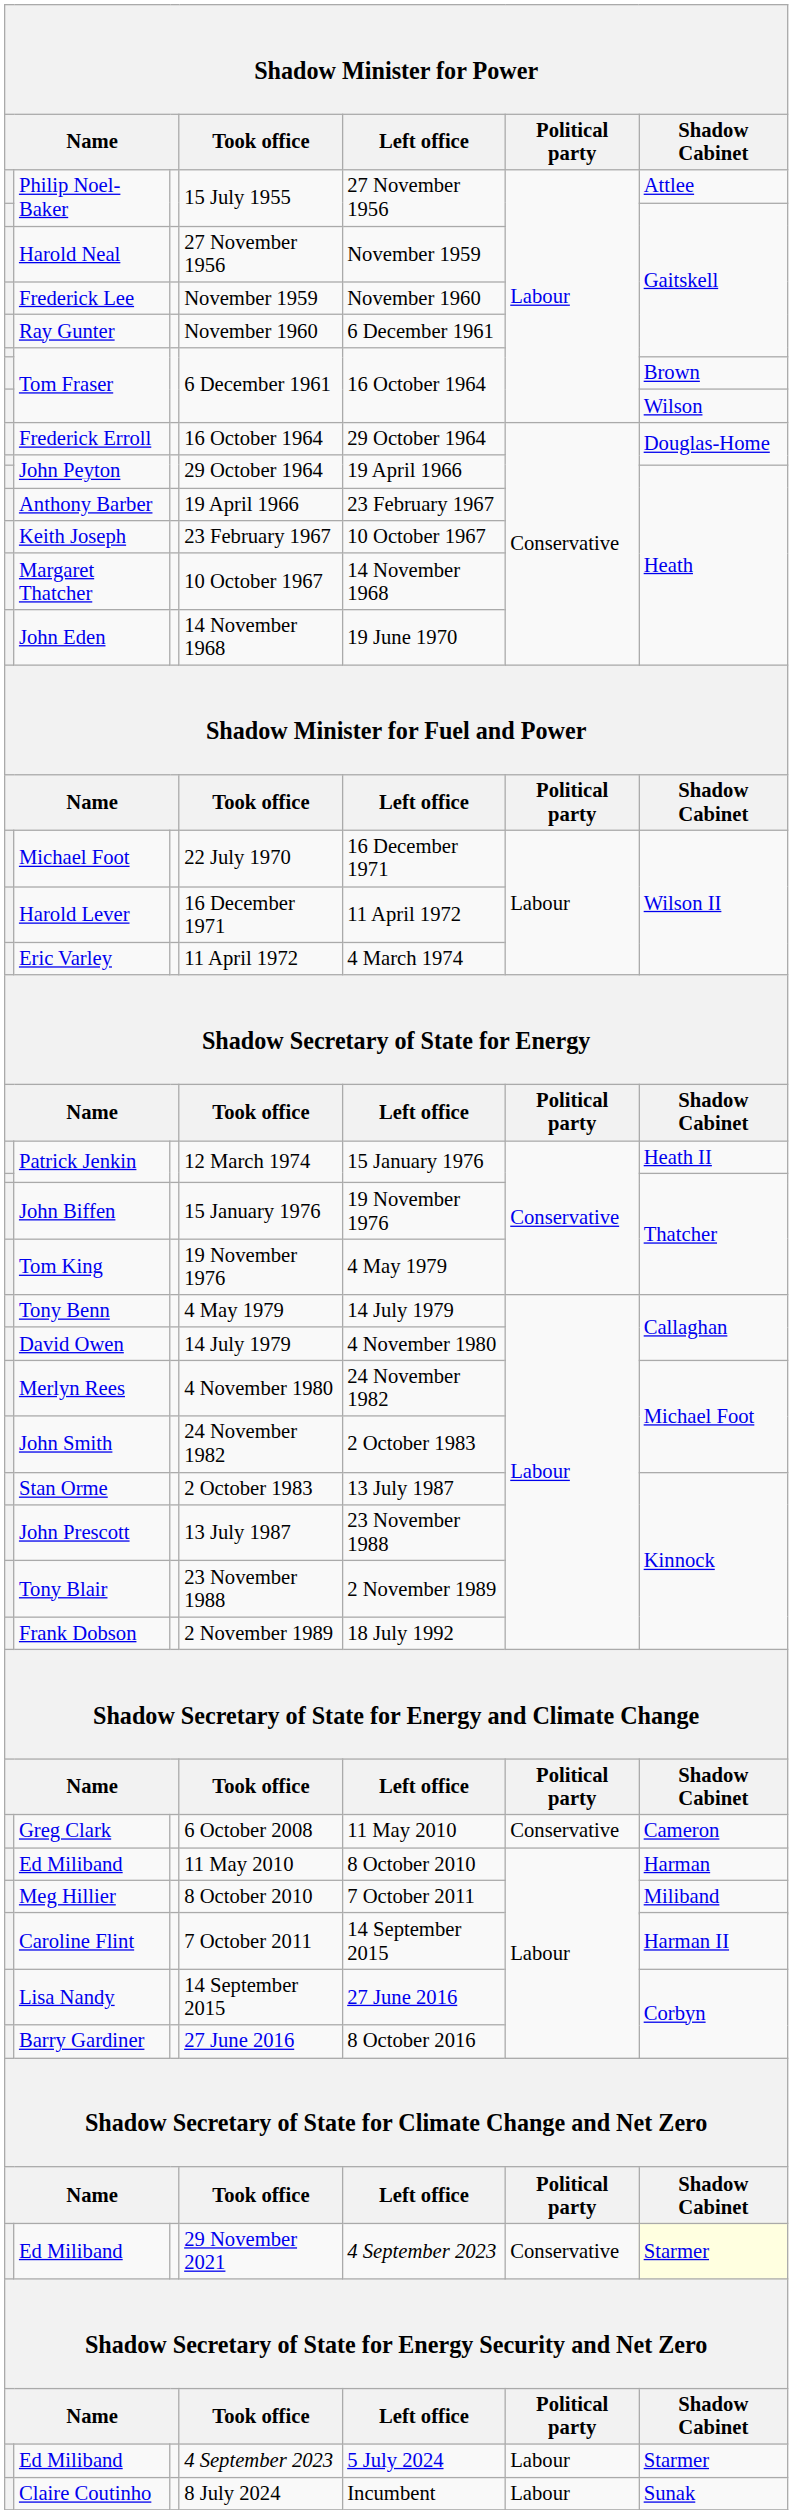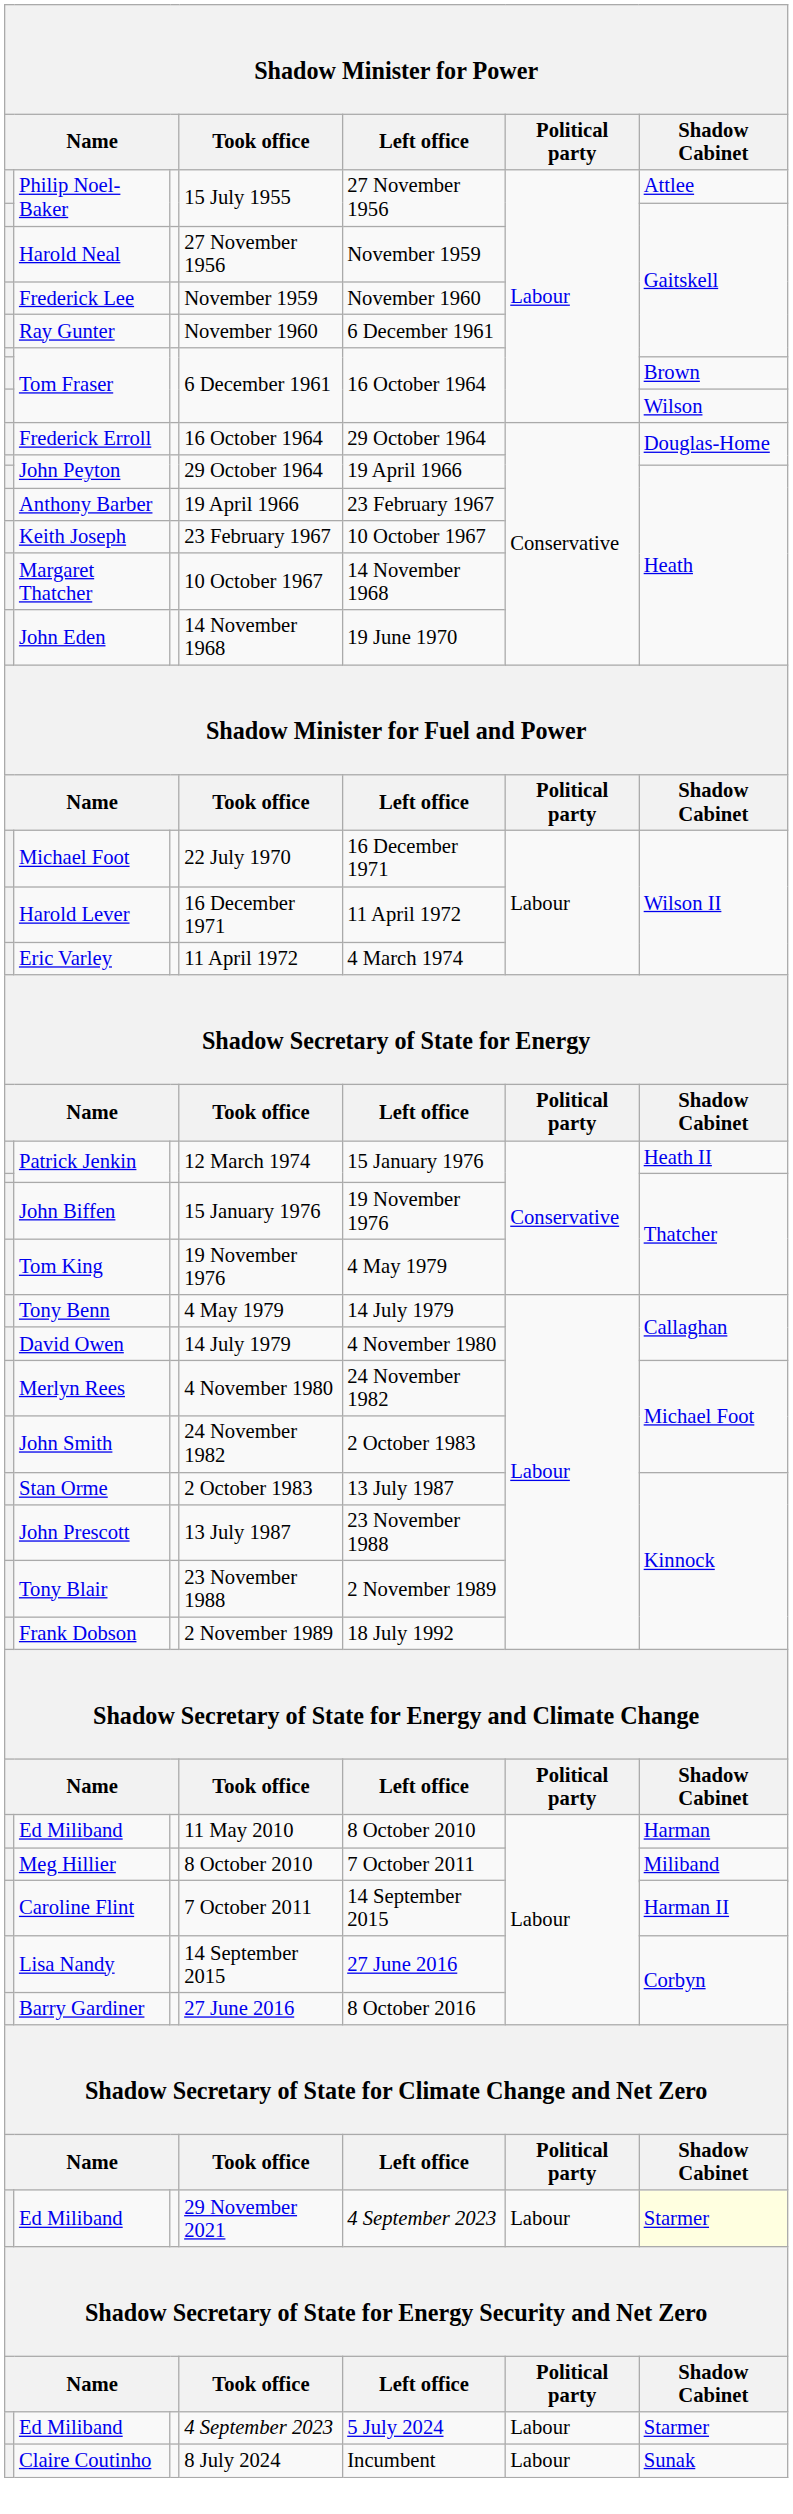- row: (65, 1831)
(565, 2250) Conservative -> (540, 2218) Labour
